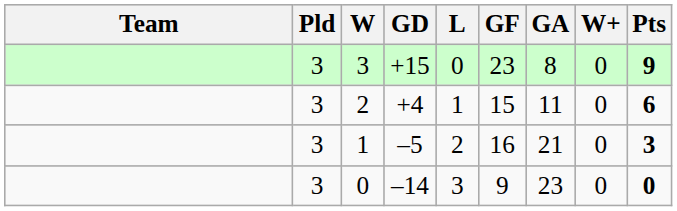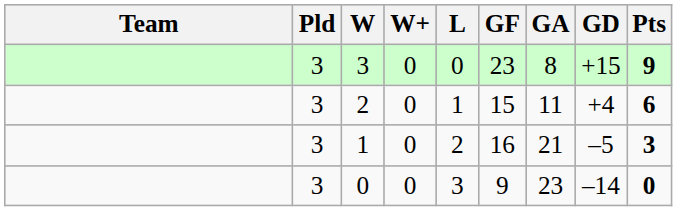columns swapped: (601, 24) <-> (410, 24)
